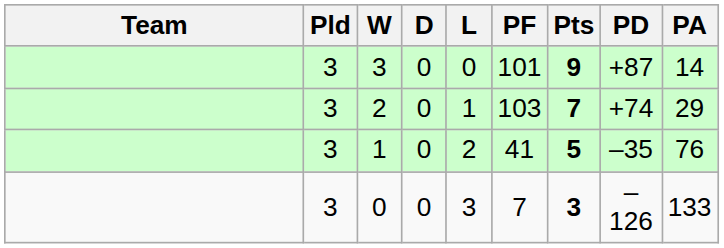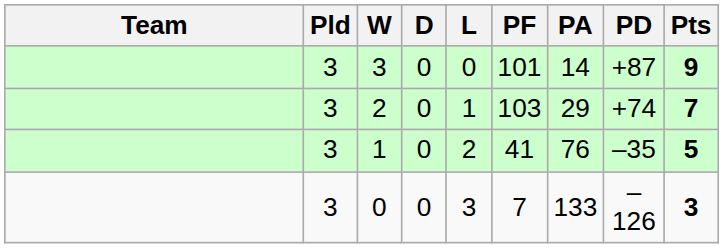columns swapped: (690, 25) <-> (574, 25)
